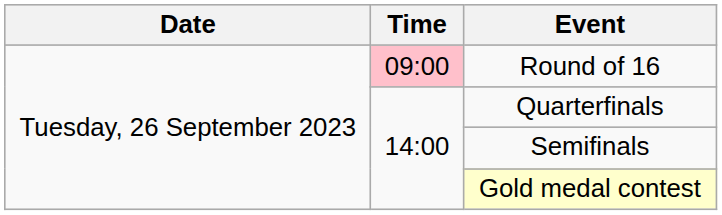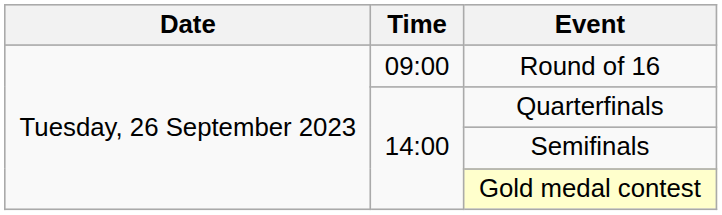(417, 65) pink background -> (417, 65) no background
